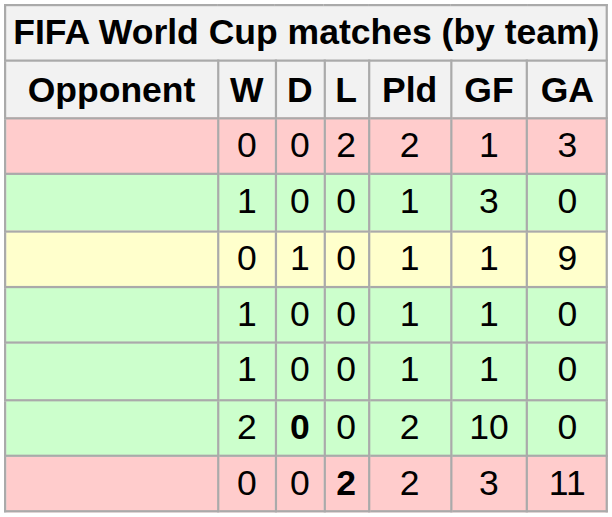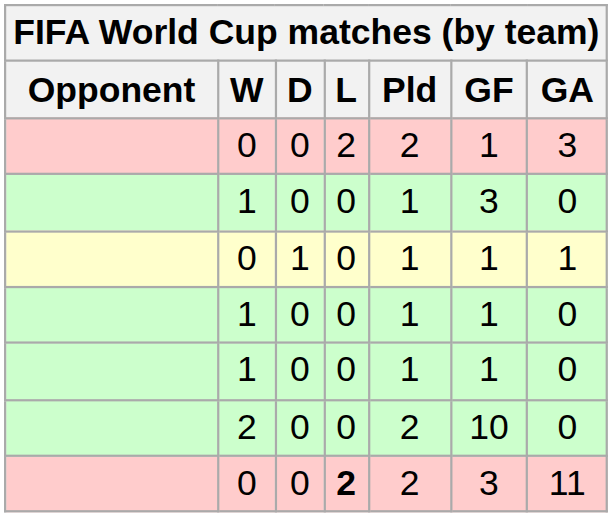(567, 257) 9 -> (567, 257) 1
(300, 426) bold -> (300, 426) normal
